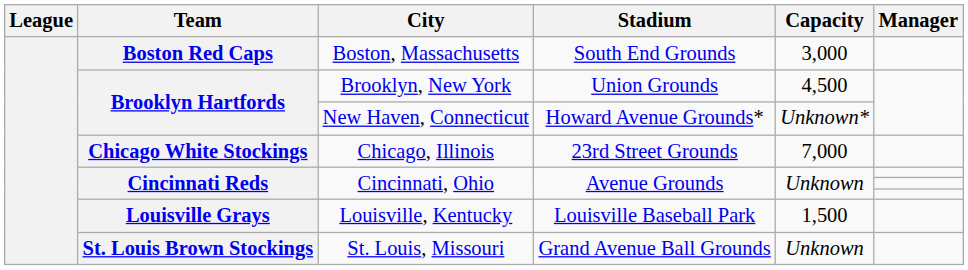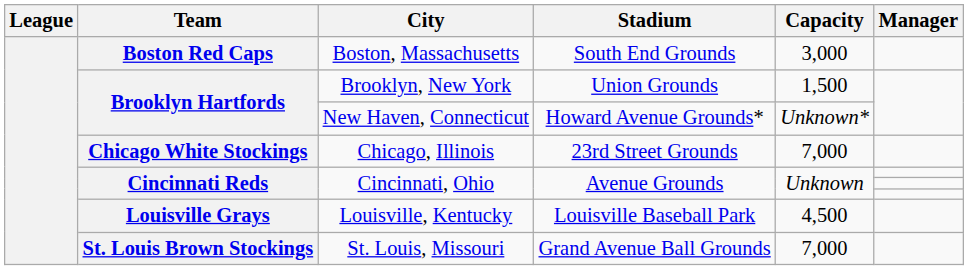(825, 85) 4,500 -> (825, 85) 1,500
(825, 215) 1,500 -> (825, 215) 4,500
(825, 248) Unknown -> (825, 248) 7,000
